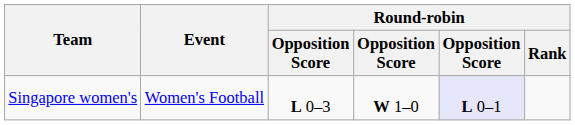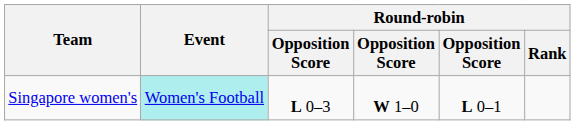(204, 97) no background -> (204, 97) paleturquoise background
(481, 106) lavender background -> (481, 106) no background
